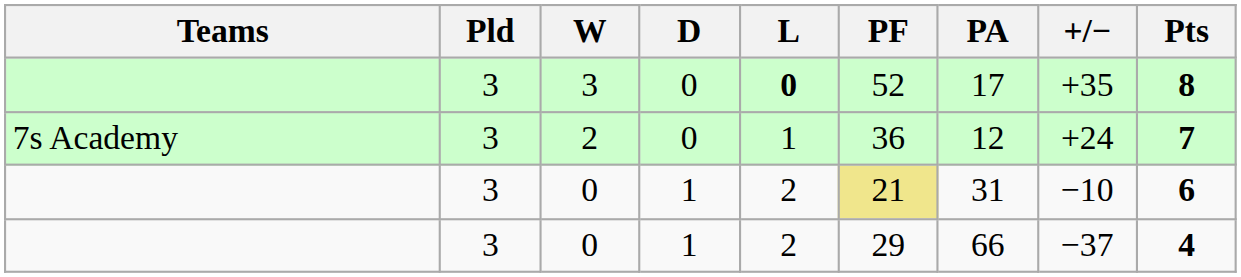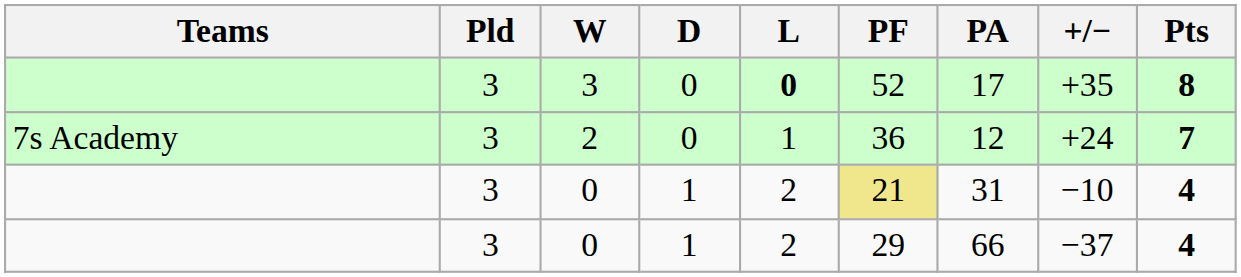(1187, 191) 6 -> (1187, 191) 4
